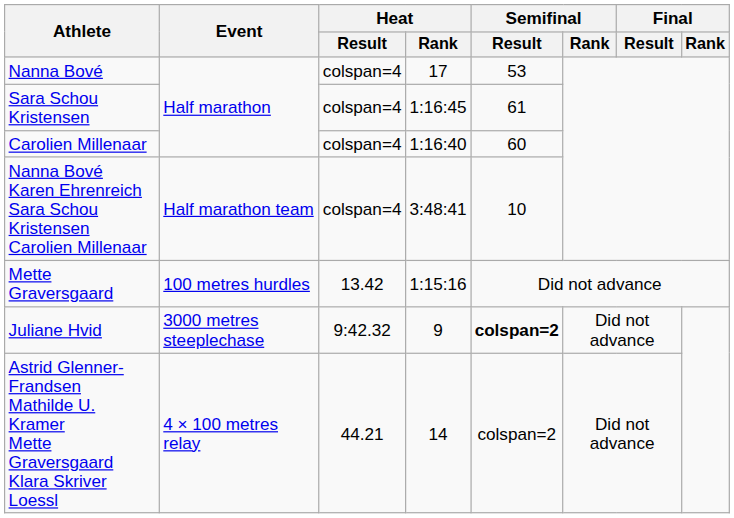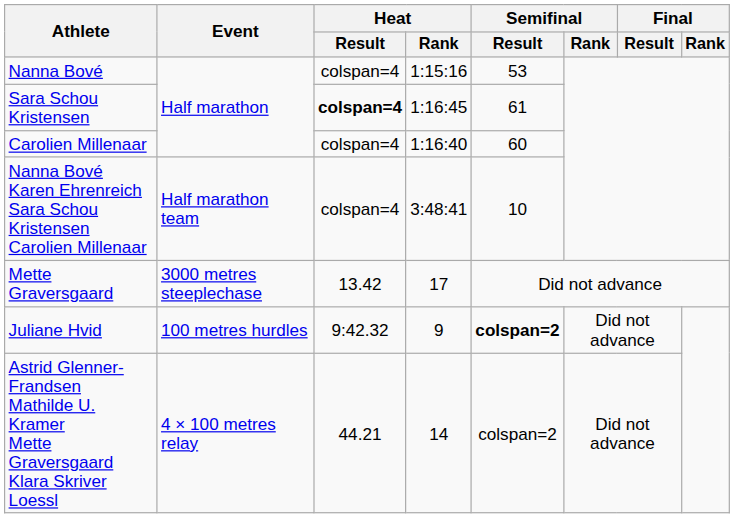(438, 71) 17 -> (439, 71) 1:15:16
(362, 108) normal -> (360, 108) bold
(237, 284) 100 metres hurdles -> (212, 284) 3000 metres steeplechase
(438, 284) 1:15:16 -> (439, 284) 17
(214, 330) 3000 metres steeplechase -> (234, 330) 100 metres hurdles
